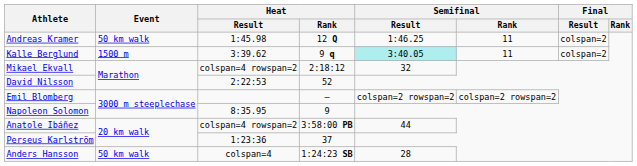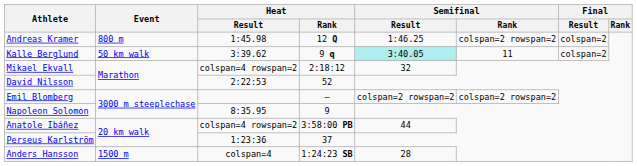(124, 39) 50 km walk -> (111, 39) 800 m
(507, 39) 11 -> (507, 39) colspan=2 rowspan=2
(113, 53) 1500 m -> (124, 53) 50 km walk
(124, 154) 50 km walk -> (113, 154) 1500 m
